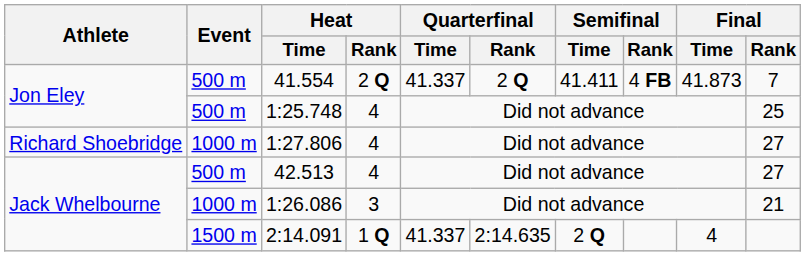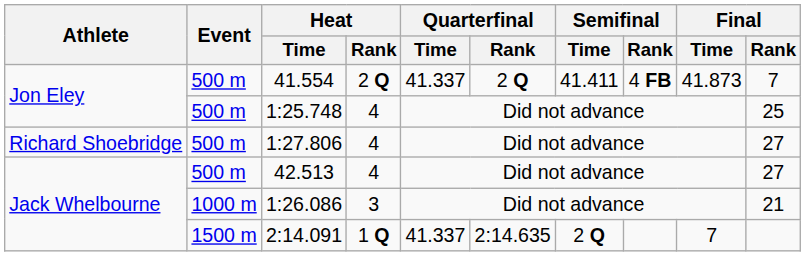(224, 143) 1000 m -> (219, 143) 500 m
(712, 235) 4 -> (712, 235) 7
